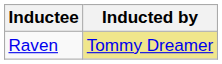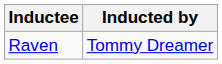(150, 45) khaki background -> (150, 45) no background
